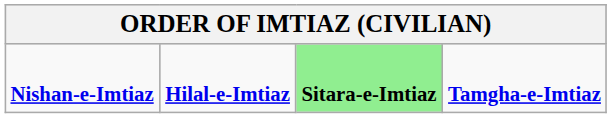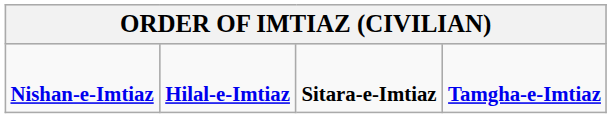(369, 91) lightgreen background -> (369, 91) no background
